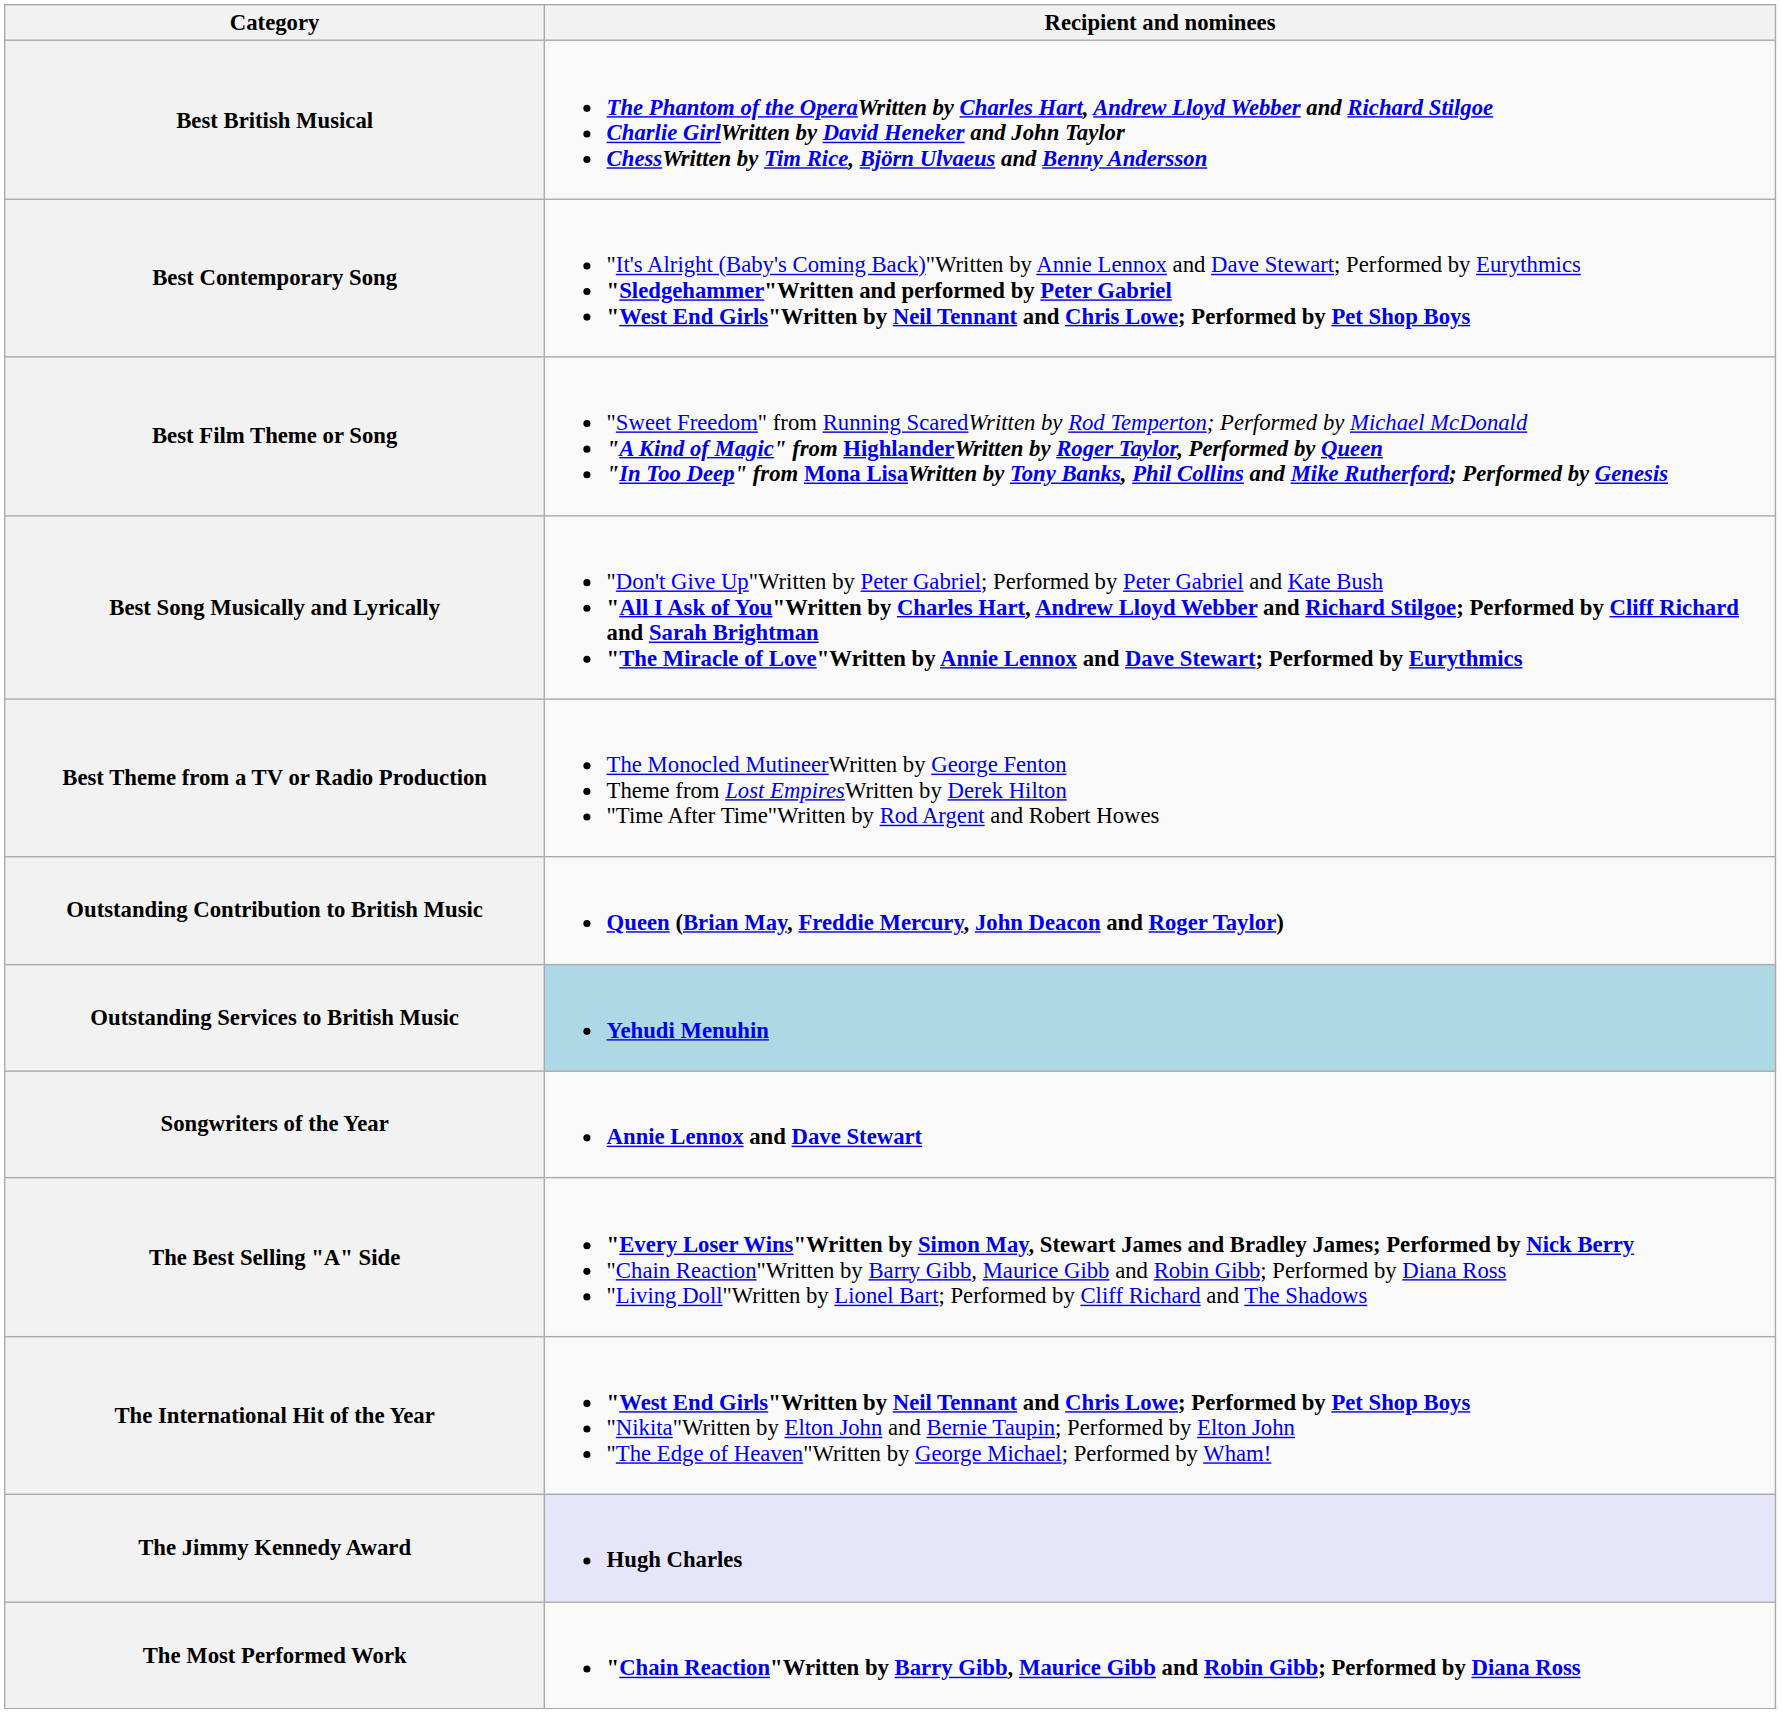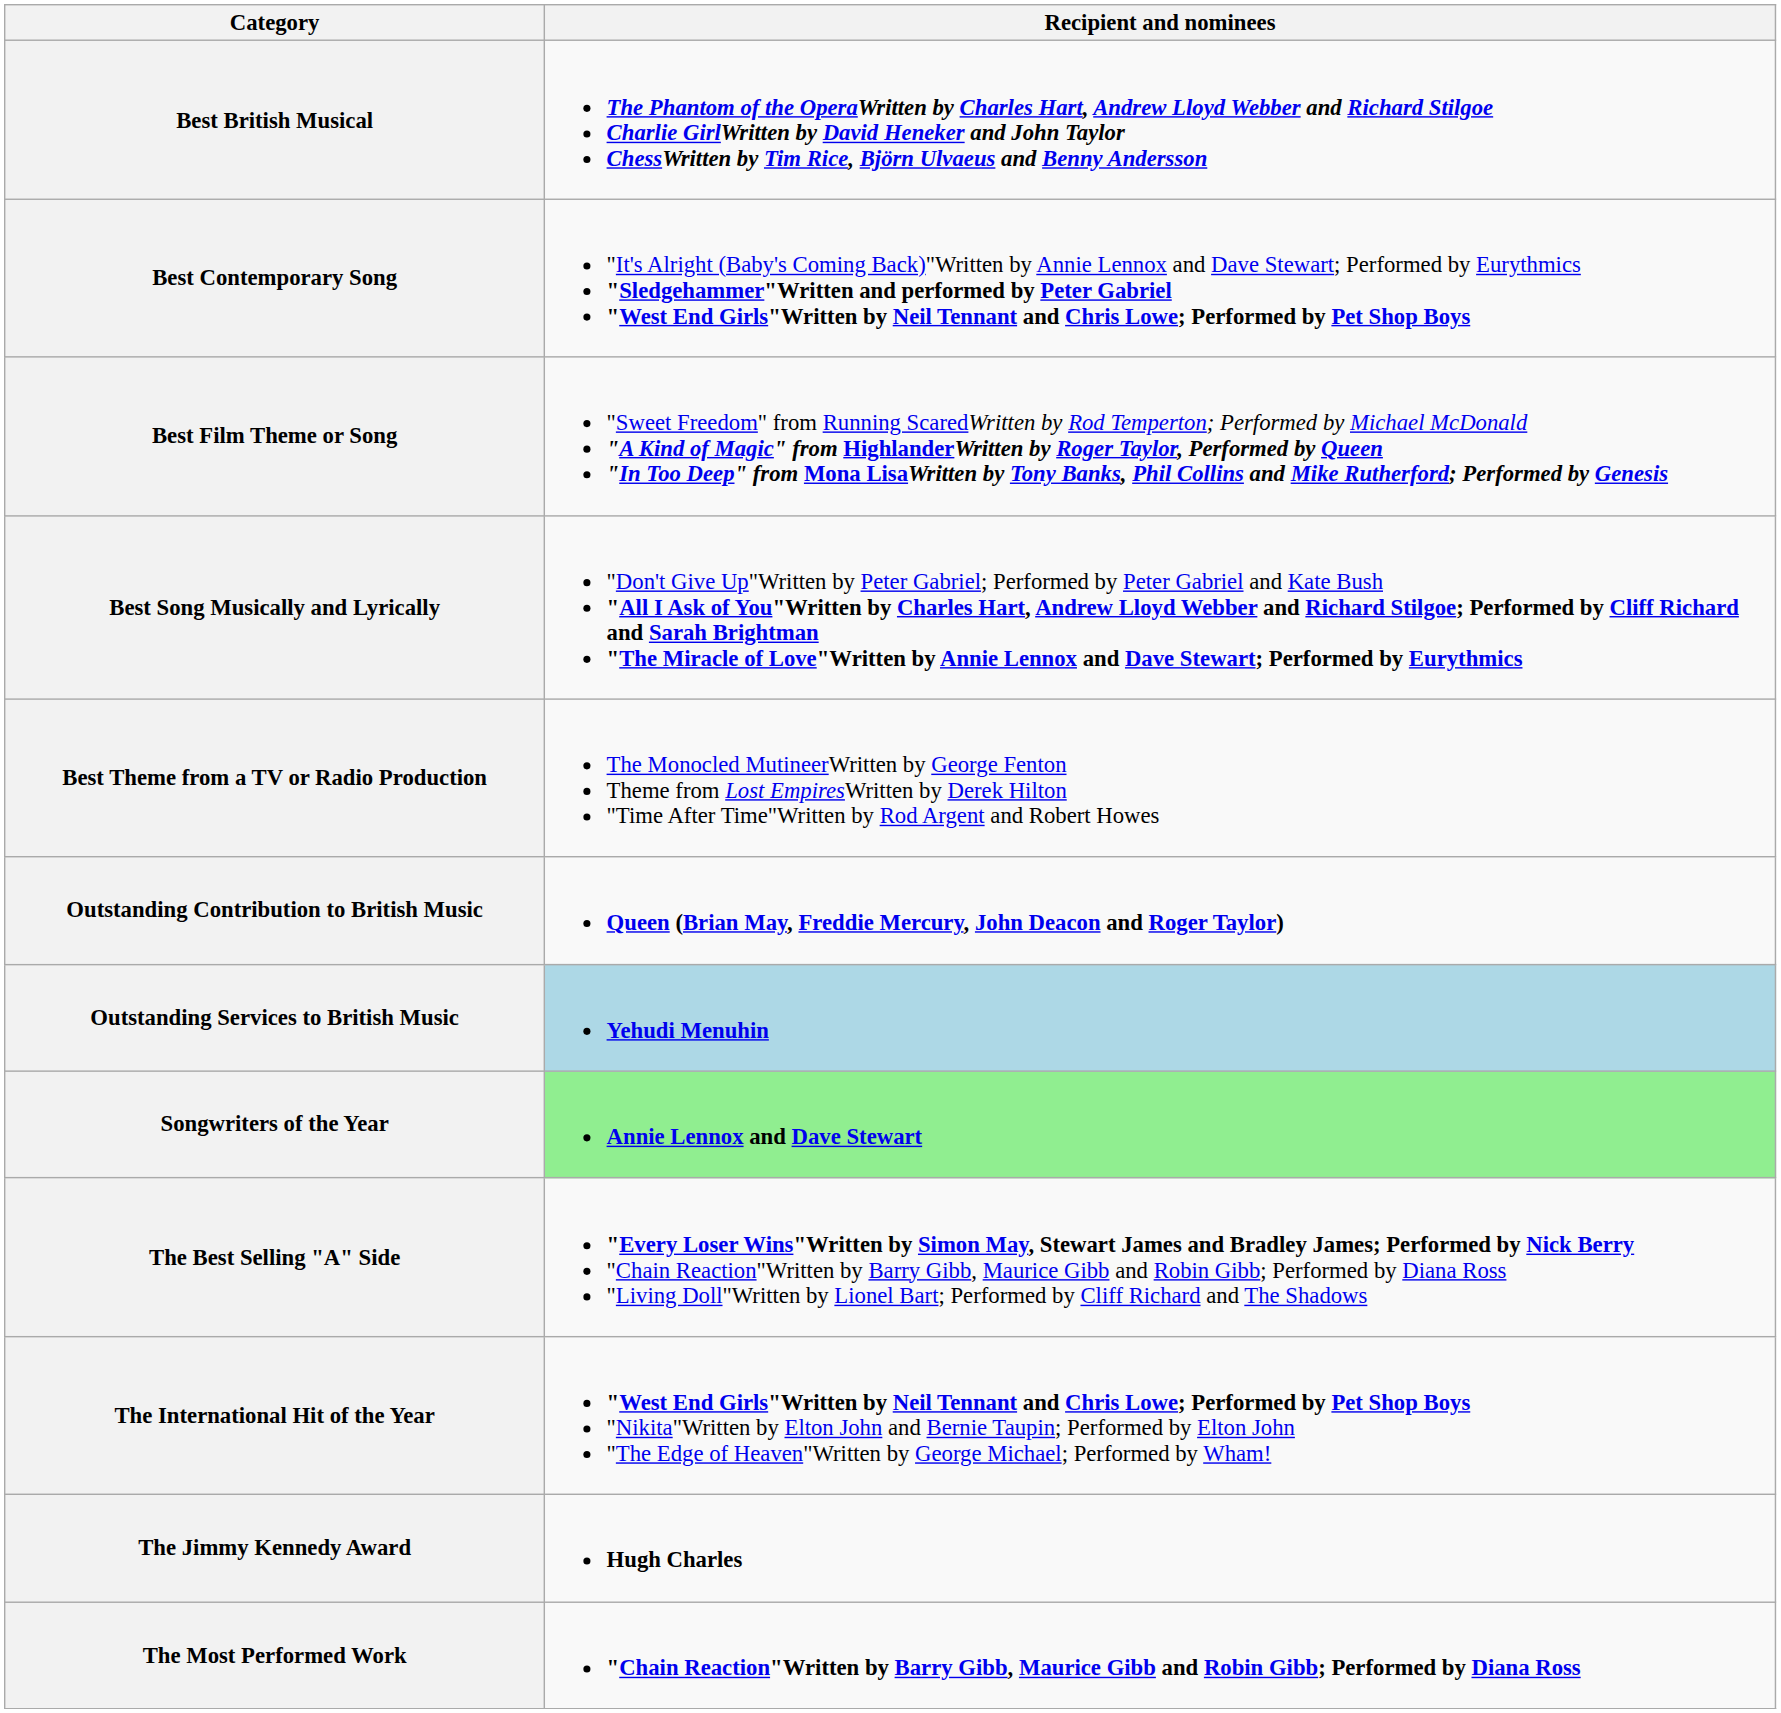(1160, 1137) no background -> (1160, 1137) lightgreen background
(1160, 1561) lavender background -> (1160, 1561) no background
